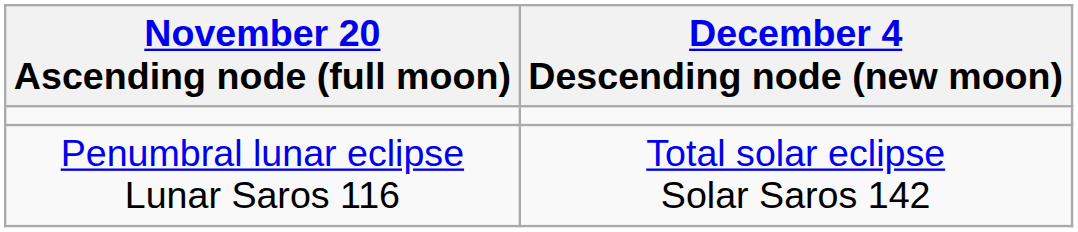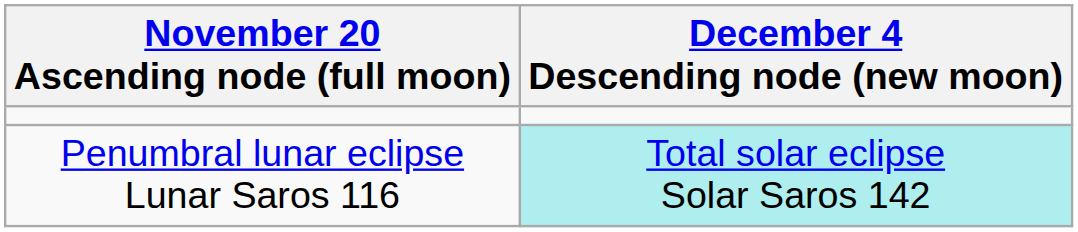(796, 174) no background -> (796, 174) paleturquoise background
